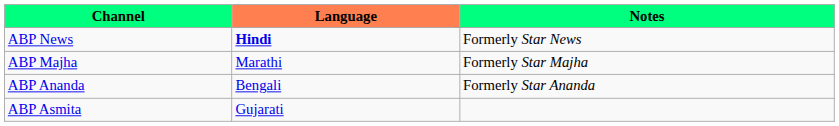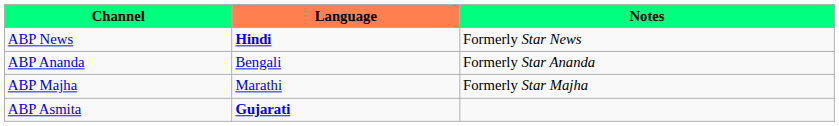rows swapped: (46, 86) <-> (43, 62)
(260, 109) normal -> (263, 109) bold
